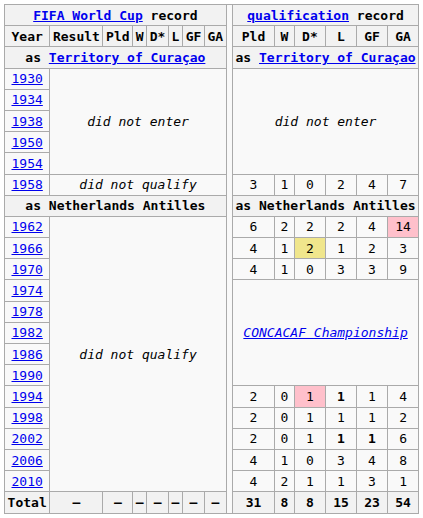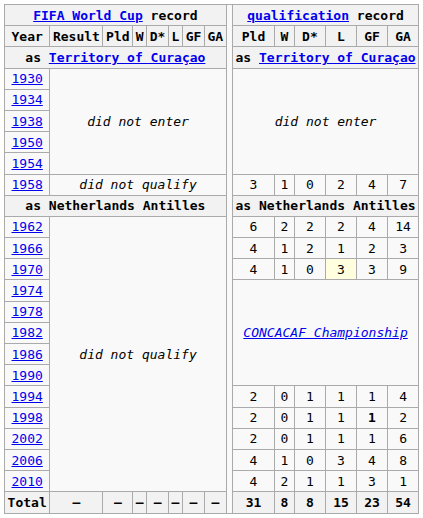(403, 227) pink background -> (403, 227) no background
(310, 248) khaki background -> (310, 248) no background
(341, 269) no background -> (341, 269) lightyellow background
(310, 396) pink background -> (310, 396) no background
(341, 396) bold -> (341, 396) normal
(372, 418) normal -> (372, 418) bold
(341, 439) bold -> (341, 439) normal
(372, 439) bold -> (372, 439) normal
